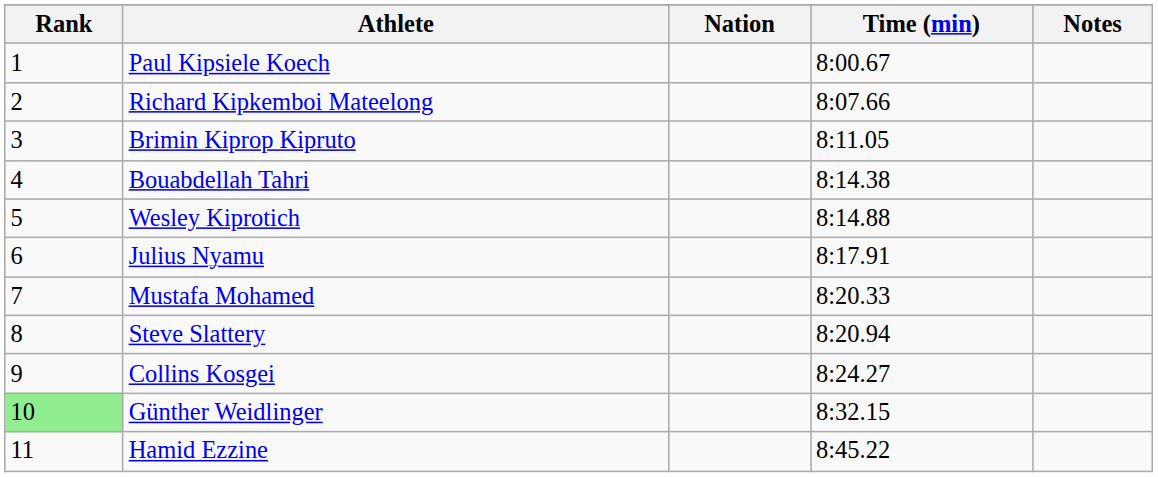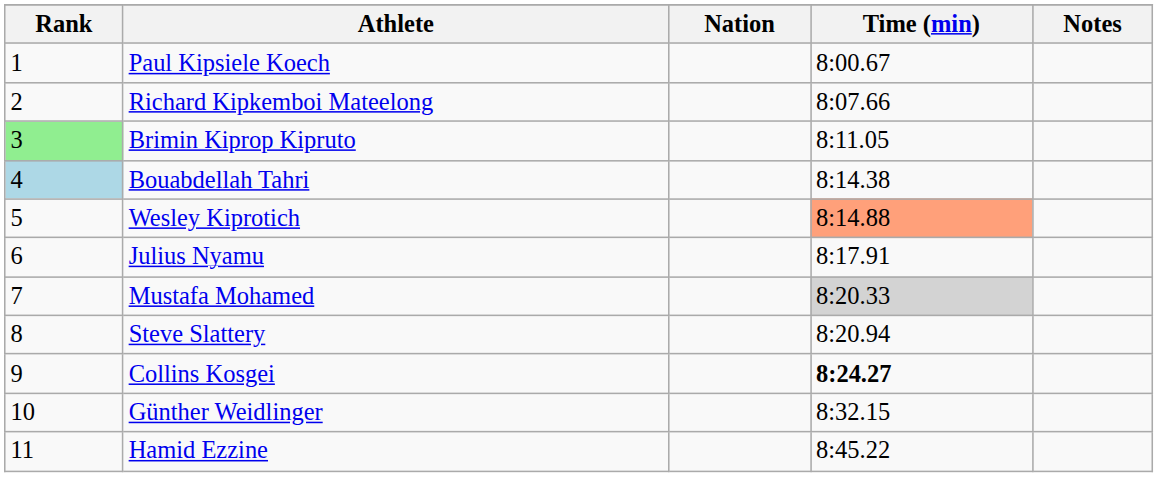(17, 140) no background -> (17, 140) lightgreen background
(17, 179) no background -> (17, 179) lightblue background
(853, 218) no background -> (853, 218) lightsalmon background
(853, 295) no background -> (853, 295) lightgrey background
(853, 373) normal -> (854, 373) bold
(23, 412) lightgreen background -> (23, 412) no background
